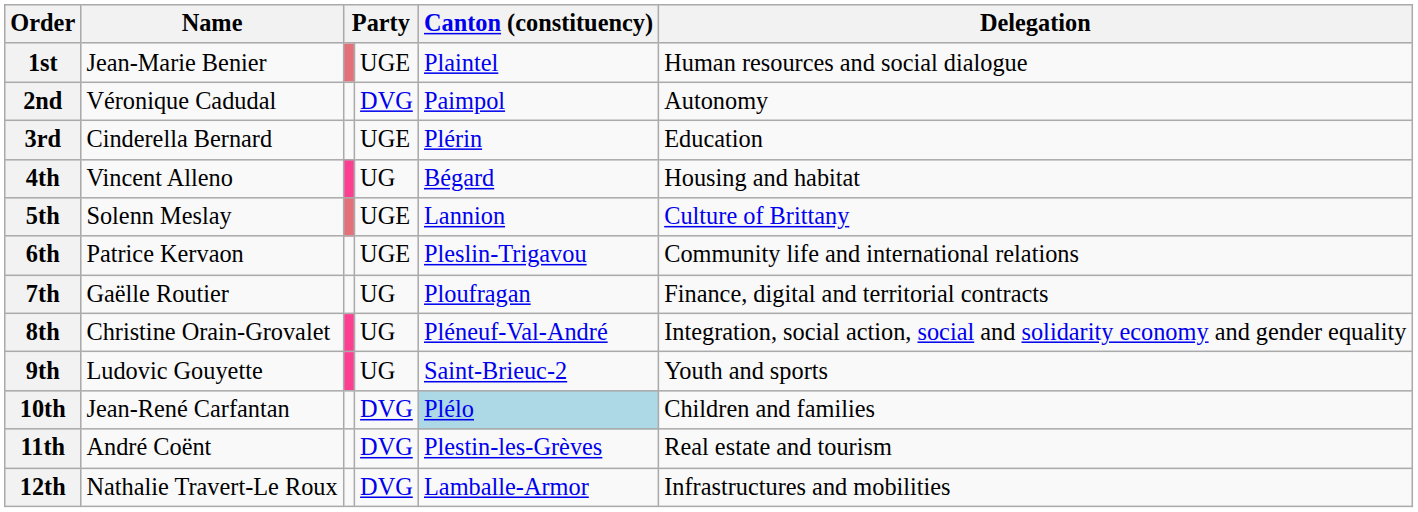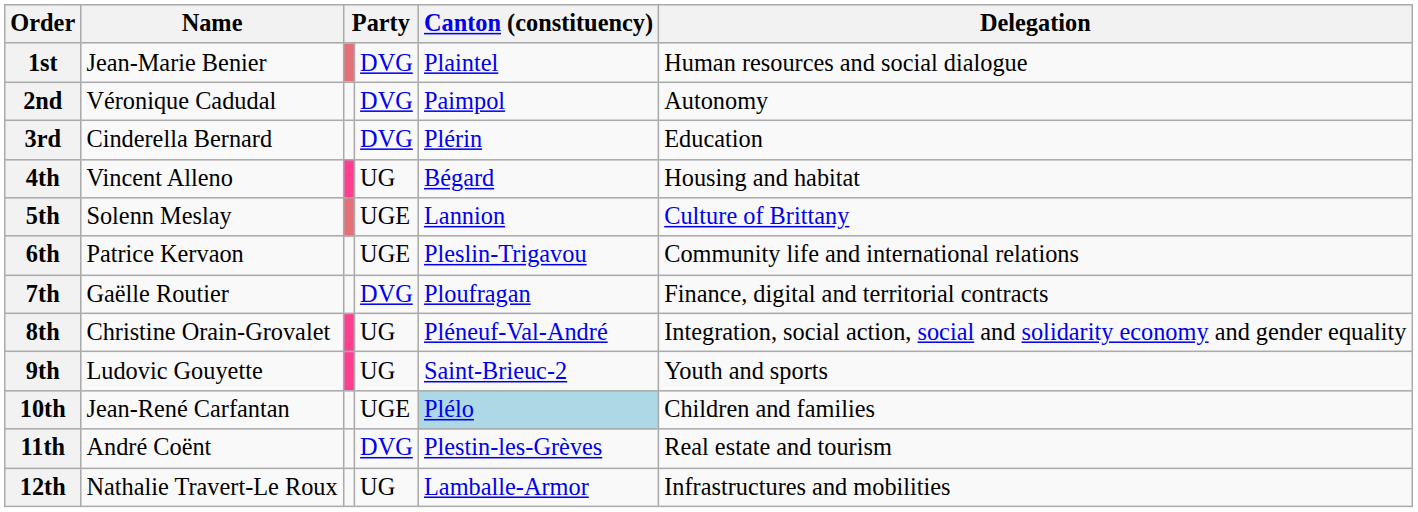(385, 62) UGE -> (386, 62) DVG
(385, 139) UGE -> (386, 139) DVG
(378, 293) UG -> (386, 293) DVG
(386, 409) DVG -> (385, 409) UGE
(386, 486) DVG -> (378, 486) UG
